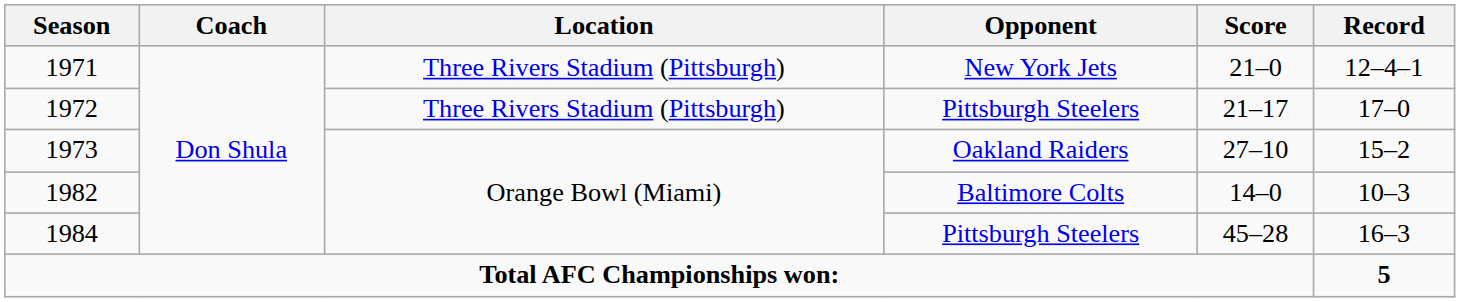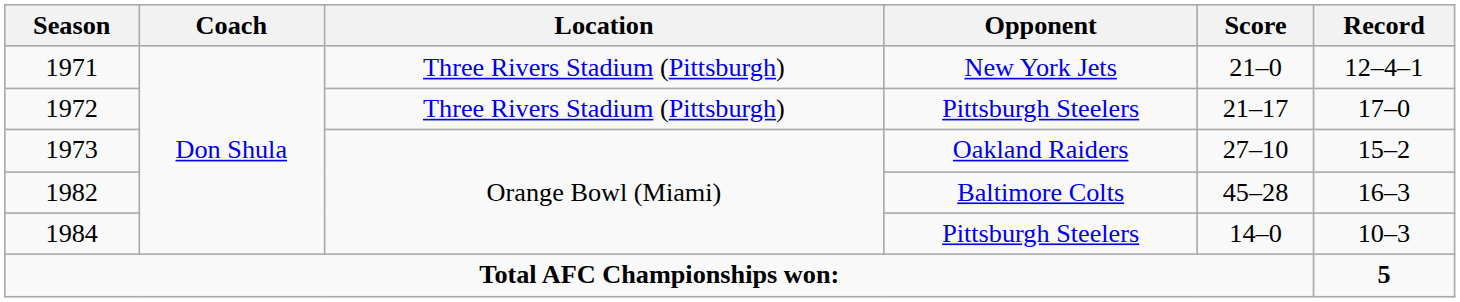(1256, 191) 14–0 -> (1256, 191) 45–28
(1384, 191) 10–3 -> (1384, 191) 16–3
(1256, 233) 45–28 -> (1256, 233) 14–0
(1384, 233) 16–3 -> (1384, 233) 10–3
